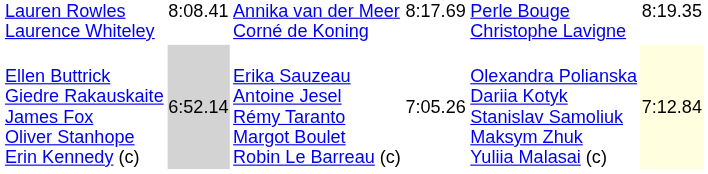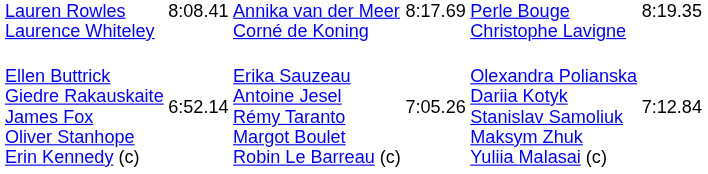(198, 106) lightgrey background -> (198, 106) no background
(672, 106) lightyellow background -> (672, 106) no background
